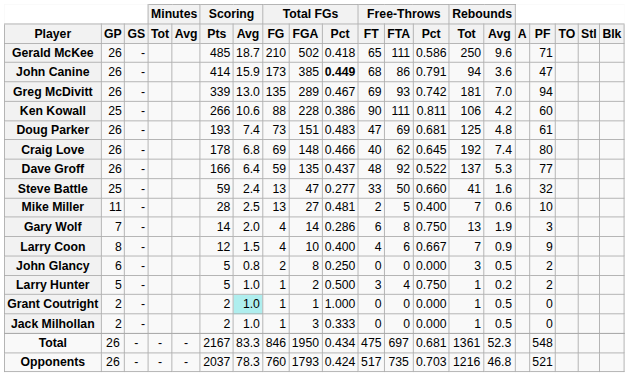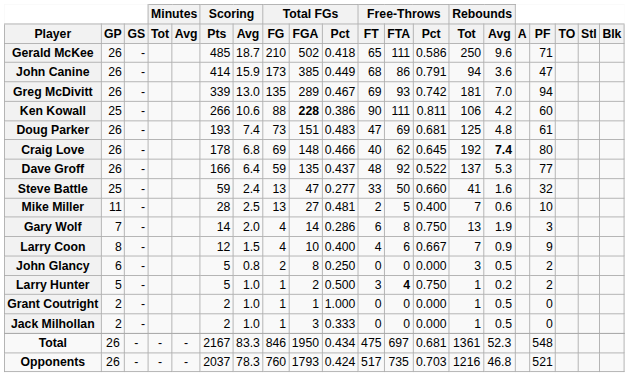(340, 72) bold -> (340, 72) normal
(309, 111) normal -> (309, 111) bold
(504, 150) normal -> (504, 150) bold
(407, 285) normal -> (407, 285) bold
(251, 305) paleturquoise background -> (251, 305) no background
